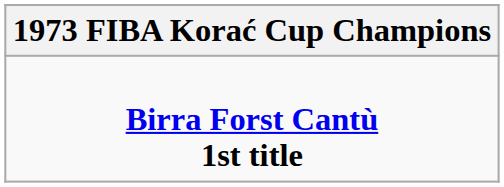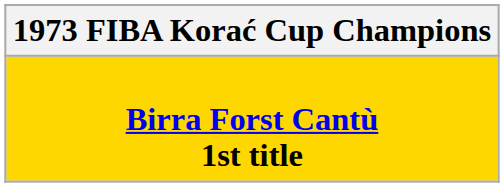(252, 136) no background -> (252, 136) gold background
